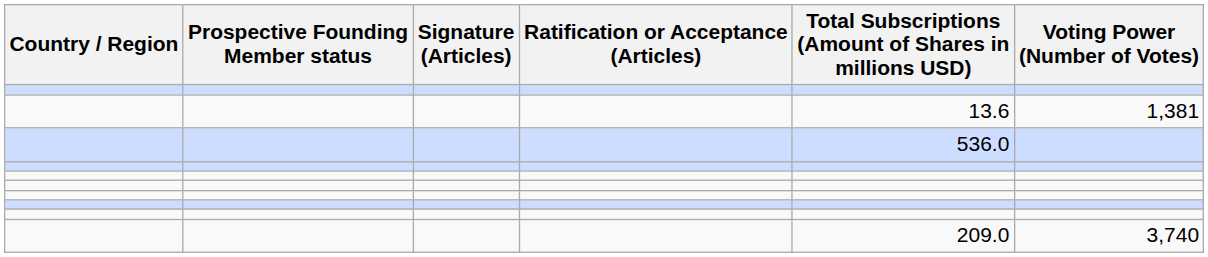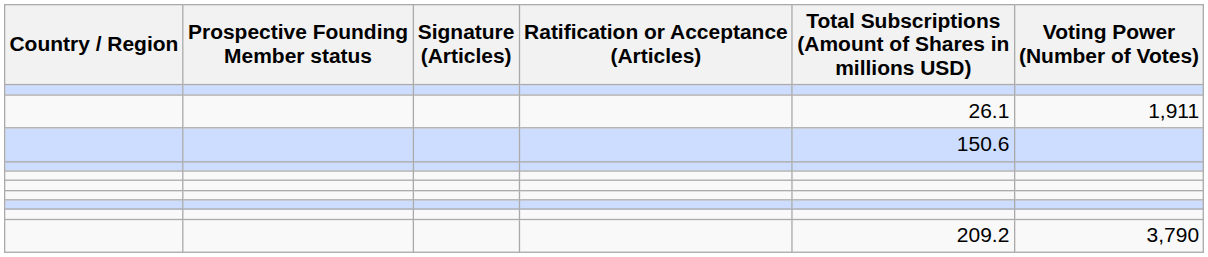(989, 111) 13.6 -> (989, 111) 26.1
(1173, 111) 1,381 -> (1174, 111) 1,911
(983, 144) 536.0 -> (983, 144) 150.6
(983, 235) 209.0 -> (983, 235) 209.2
(1173, 235) 3,740 -> (1173, 235) 3,790
